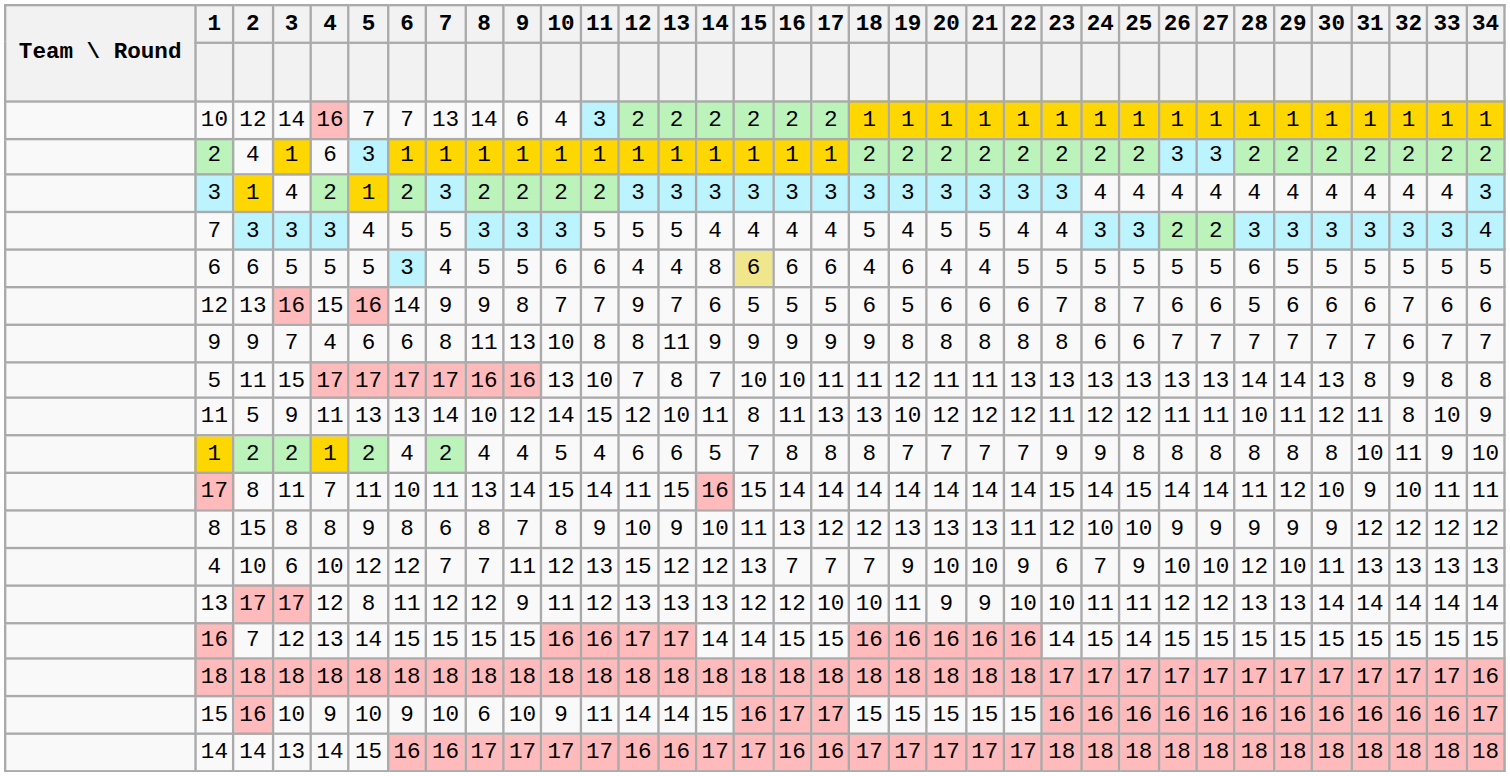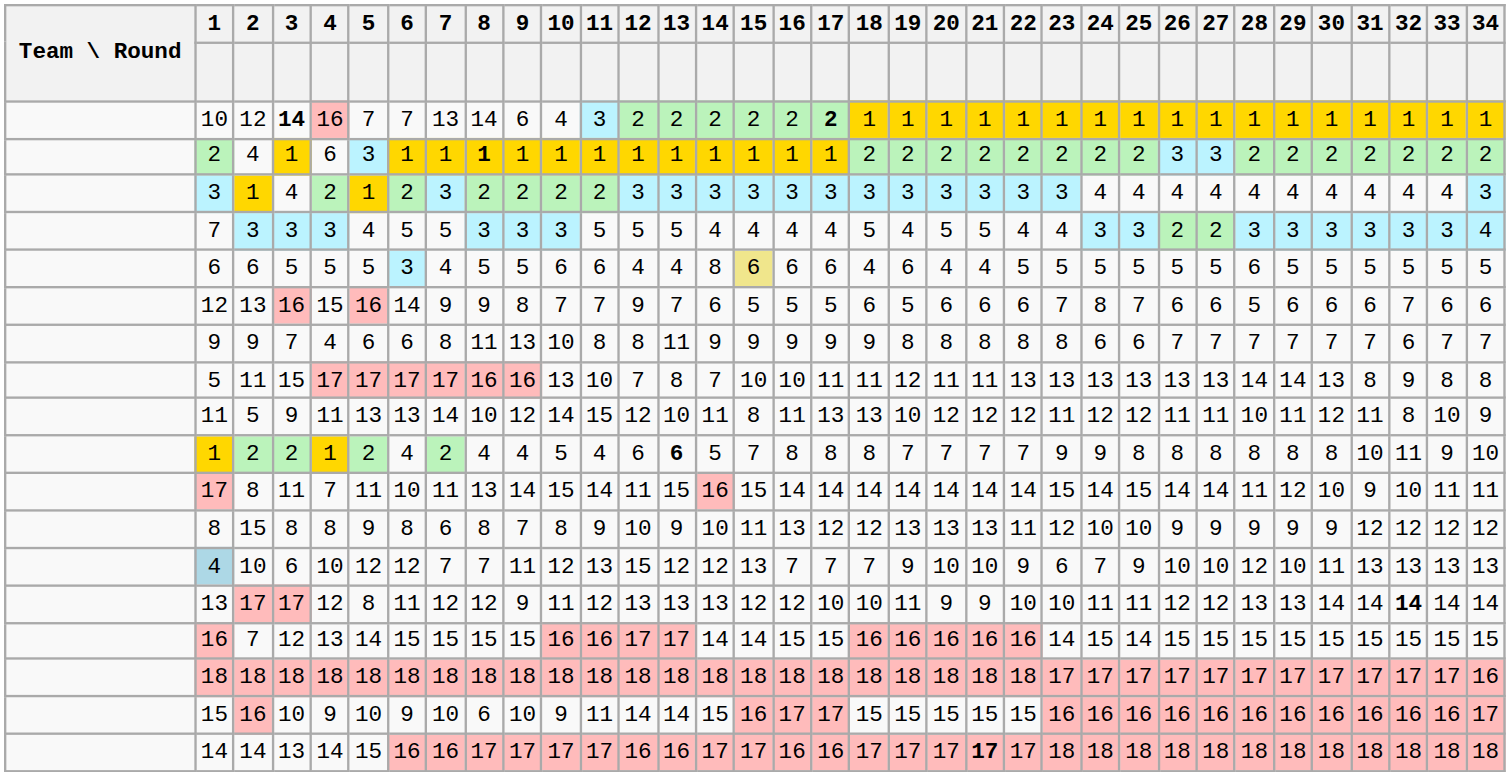(291, 119) normal -> (291, 119) bold
(831, 119) normal -> (831, 119) bold
(484, 156) normal -> (484, 156) bold
(677, 454) normal -> (677, 454) bold
(214, 566) no background -> (214, 566) lightblue background
(1408, 603) normal -> (1408, 603) bold
(985, 752) normal -> (985, 752) bold
